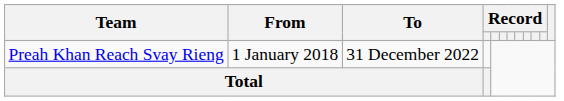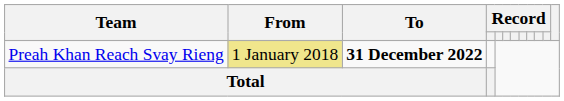(285, 54) no background -> (285, 54) khaki background
(413, 54) normal -> (414, 54) bold
